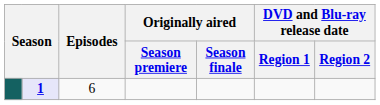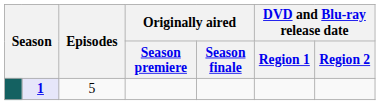(92, 89) 6 -> (92, 89) 5
